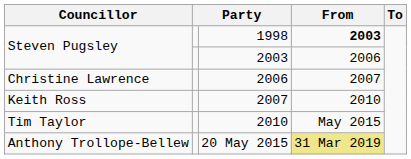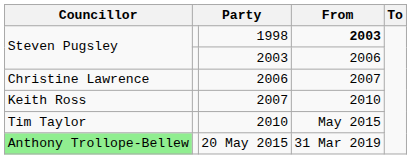(98, 144) no background -> (98, 144) lightgreen background
(338, 144) khaki background -> (338, 144) no background
